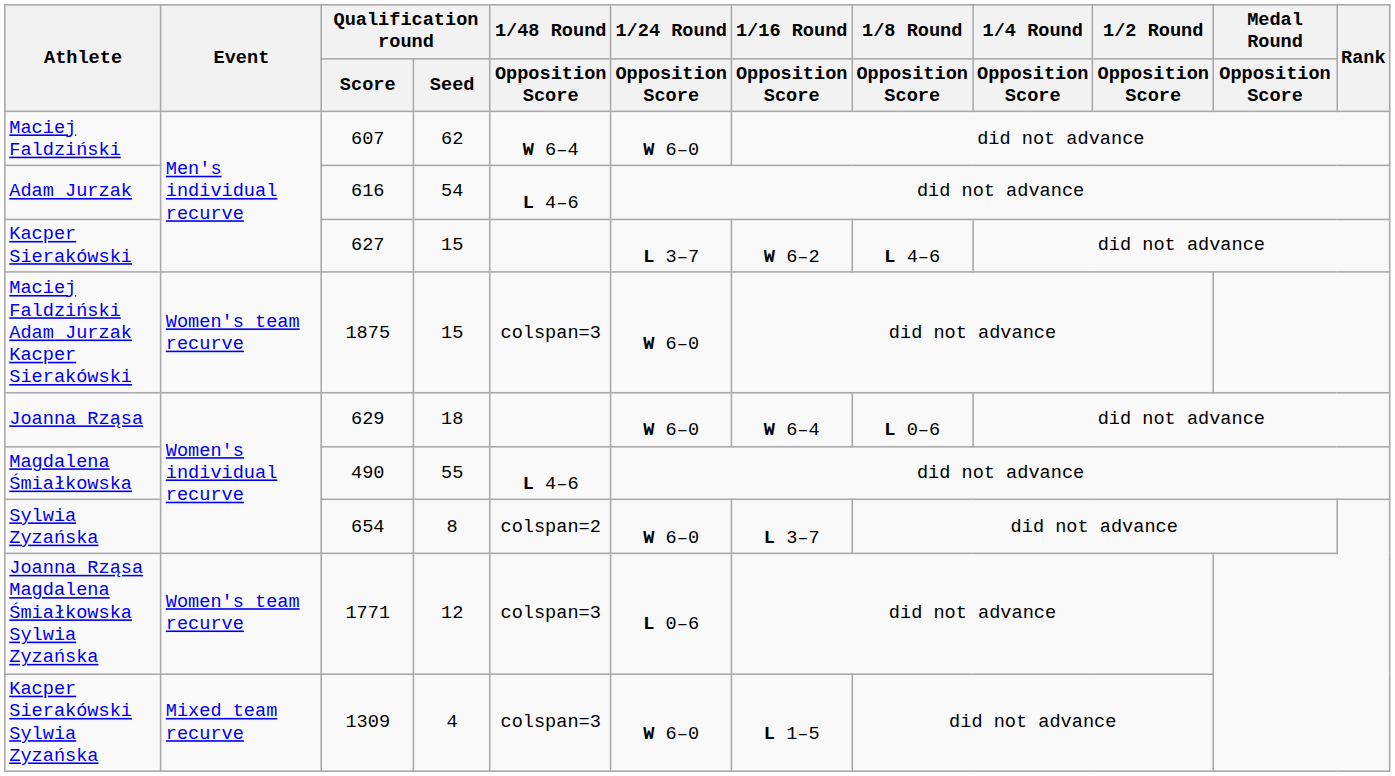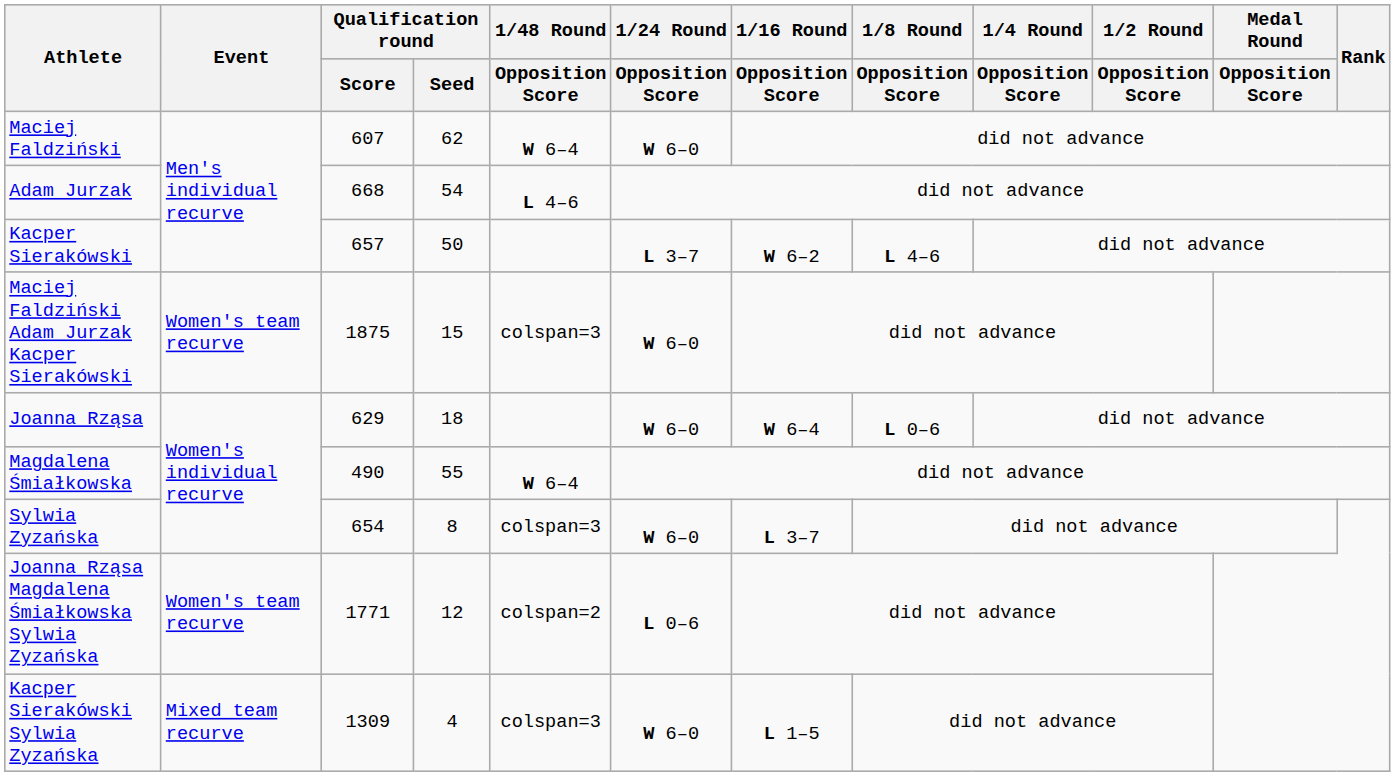(368, 192) 616 -> (368, 192) 668
(368, 245) 627 -> (368, 245) 657
(452, 245) 15 -> (452, 245) 50
(551, 484) L 4–6 -> (551, 484) W 6–4
(551, 526) colspan=2 -> (551, 526) colspan=3
(551, 613) colspan=3 -> (551, 613) colspan=2
